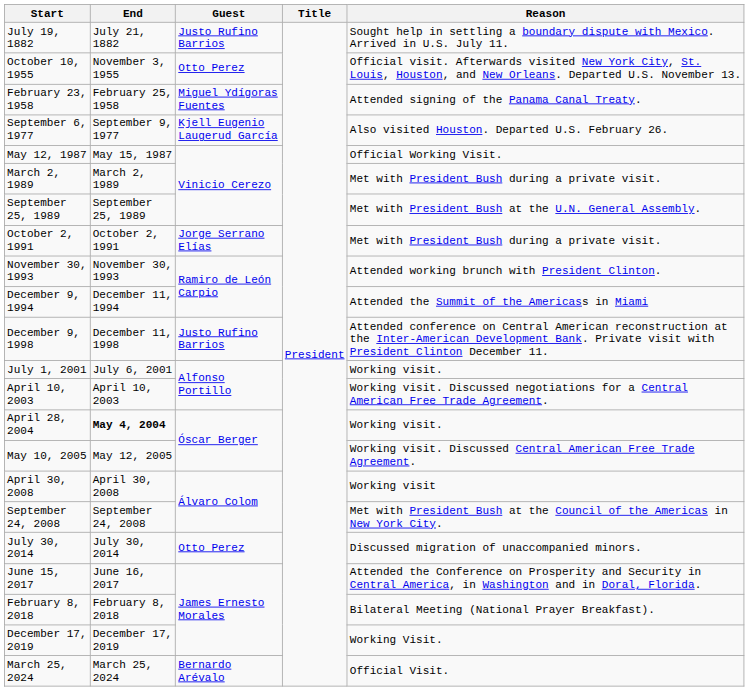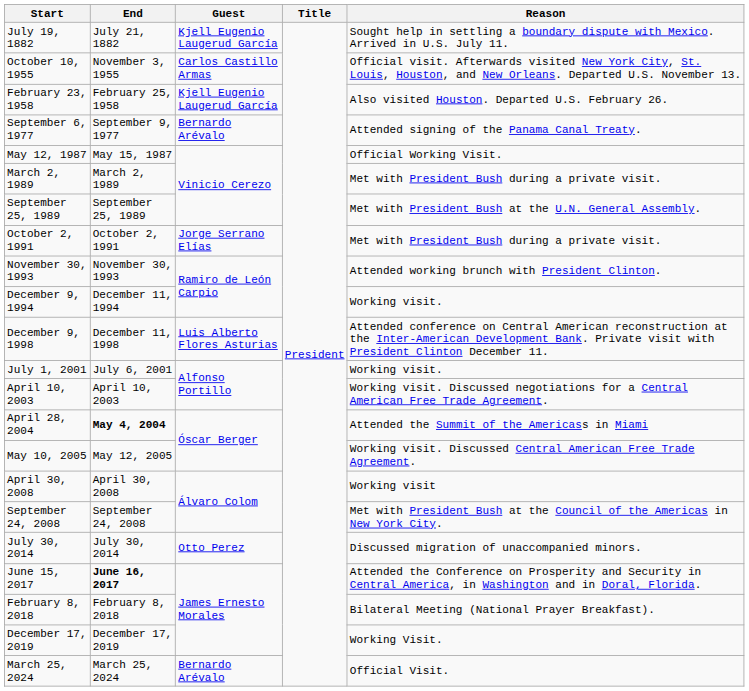(218, 38) Justo Rufino Barrios -> (228, 38) Kjell Eugenio Laugerud García
(211, 69) Otto Perez -> (228, 69) Carlos Castillo Armas
(228, 99) Miguel Ydígoras Fuentes -> (228, 99) Kjell Eugenio Laugerud García
(496, 99) Attended signing of the Panama Canal Treaty. -> (509, 99) Also visited Houston. Departed U.S. February 26.
(228, 130) Kjell Eugenio Laugerud García -> (205, 130) Bernardo Arévalo
(509, 130) Also visited Houston. Departed U.S. February 26. -> (496, 130) Attended signing of the Panama Canal Treaty.
(499, 302) Attended the Summit of the Americass in Miami -> (396, 302) Working visit.
(218, 339) Justo Rufino Barrios -> (228, 339) Luis Alberto Flores Asturias
(396, 425) Working visit. -> (499, 425) Attended the Summit of the Americass in Miami
(119, 579) normal -> (119, 579) bold
